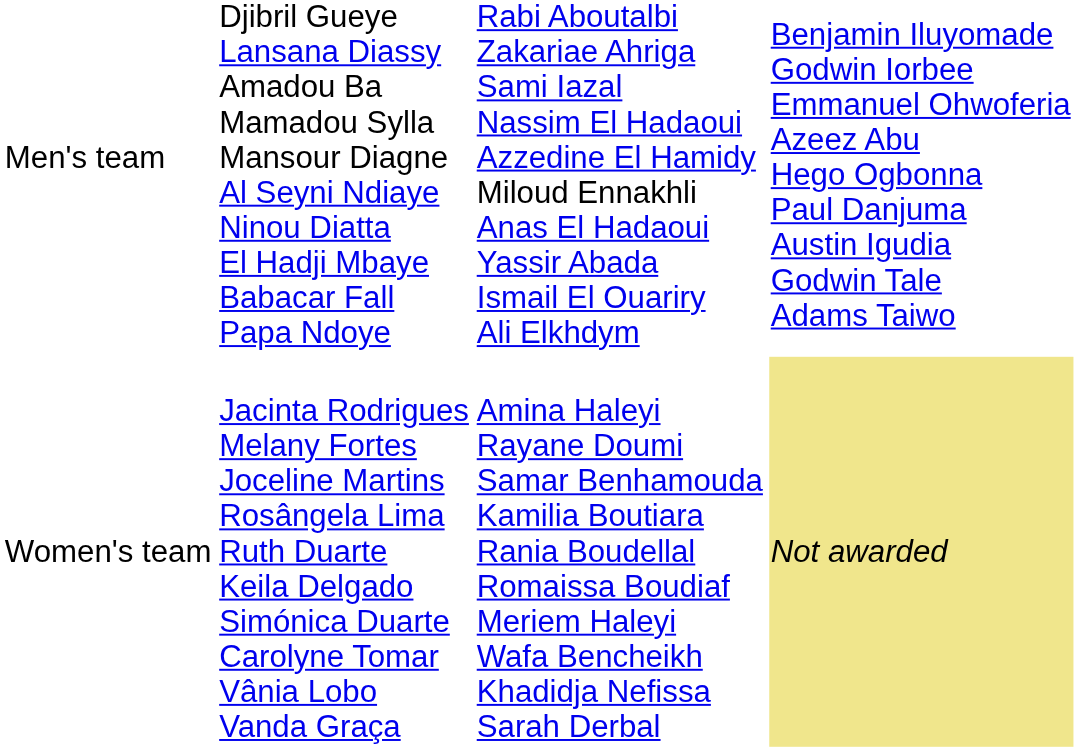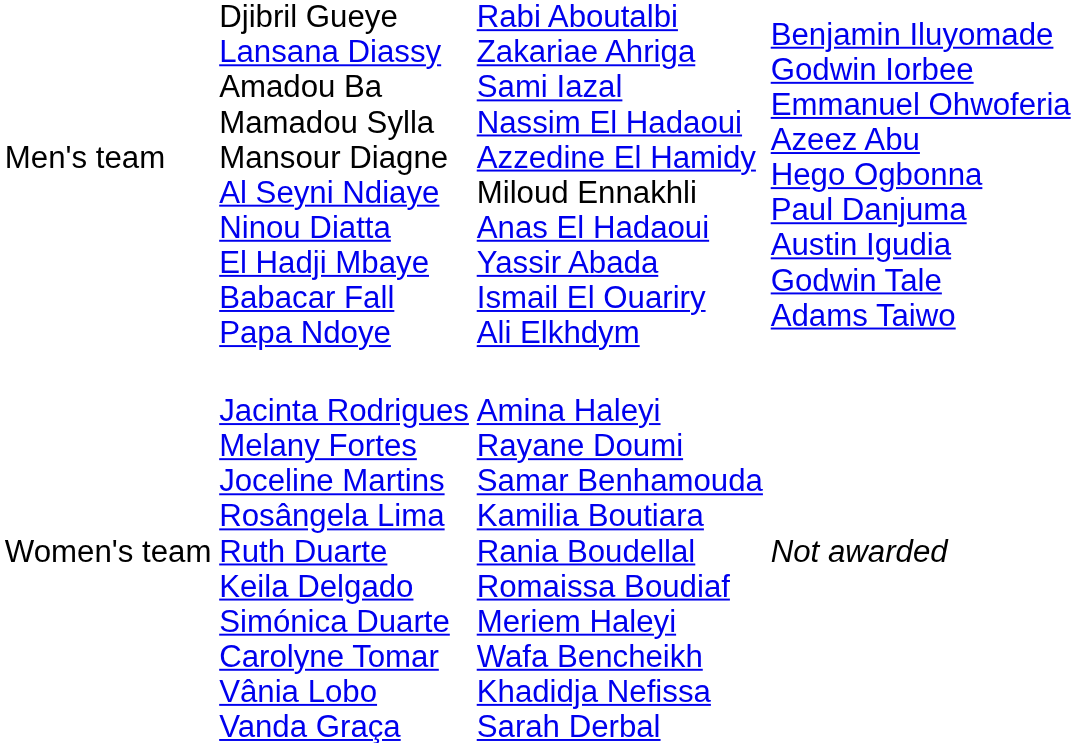(859, 551) khaki background -> (859, 551) no background
